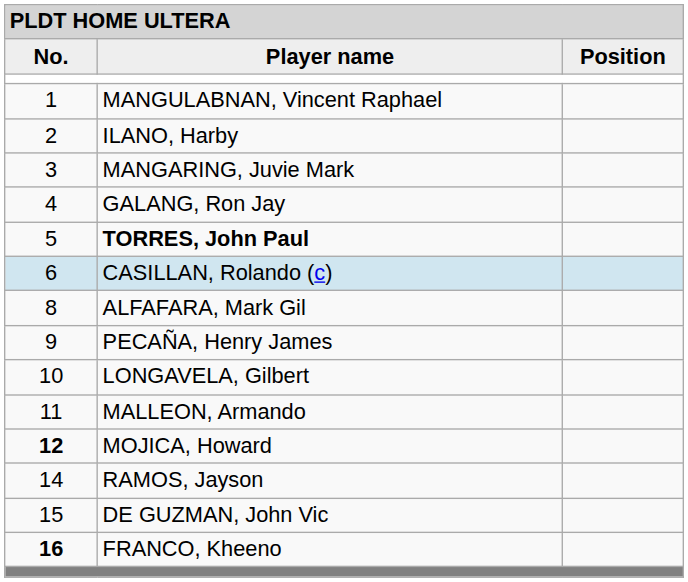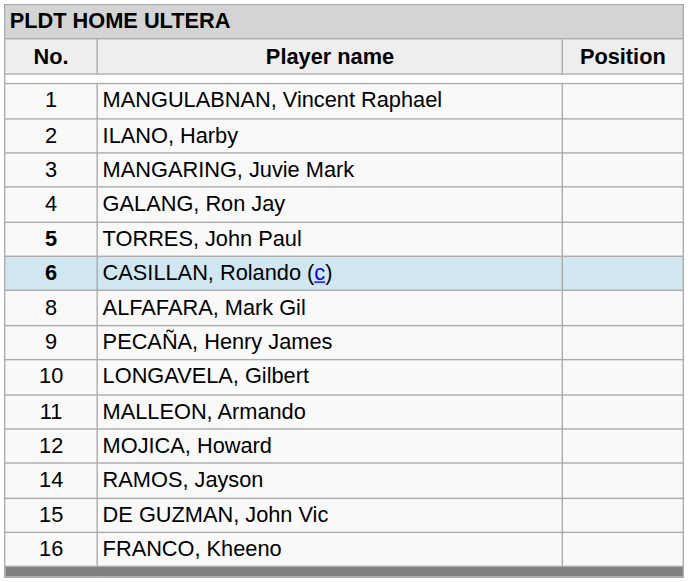(51, 238) normal -> (51, 238) bold
(206, 238) bold -> (202, 238) normal
(51, 273) normal -> (51, 273) bold
(51, 445) bold -> (51, 445) normal
(51, 549) bold -> (51, 549) normal
